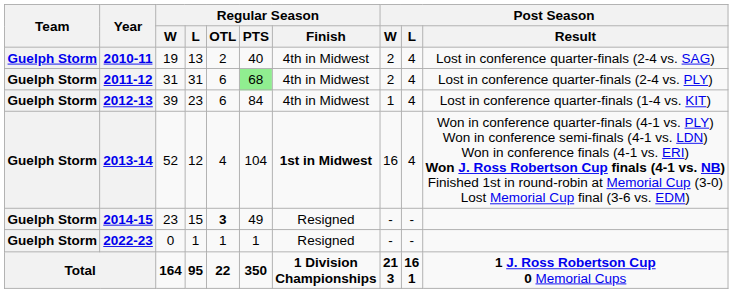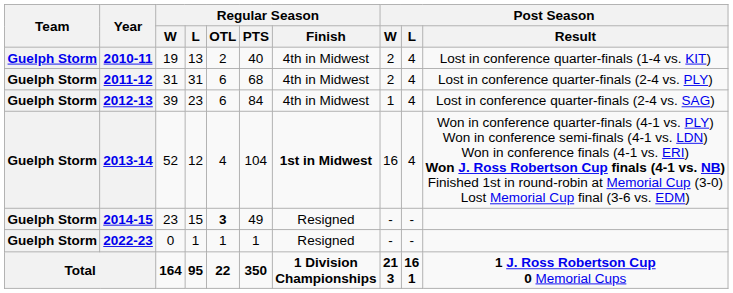(575, 58) Lost in conference quarter-finals (2-4 vs. SAG) -> (575, 58) Lost in conference quarter-finals (1-4 vs. KIT)
(256, 80) lightgreen background -> (256, 80) no background
(575, 101) Lost in conference quarter-finals (1-4 vs. KIT) -> (575, 101) Lost in conference quarter-finals (2-4 vs. SAG)
